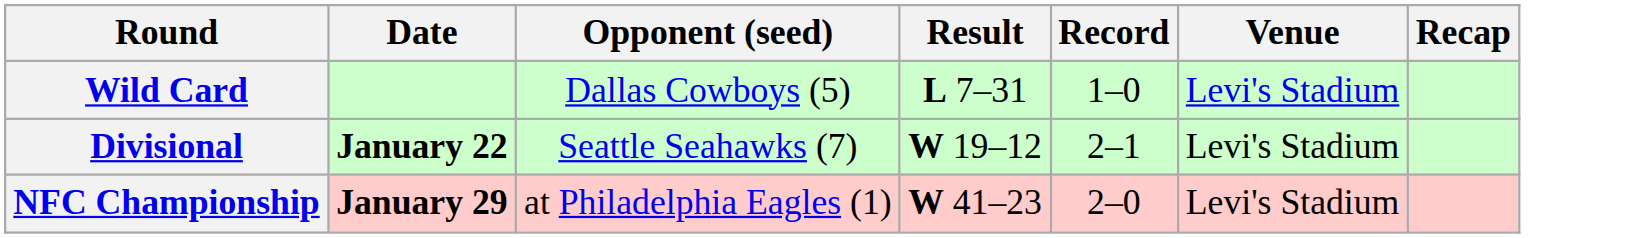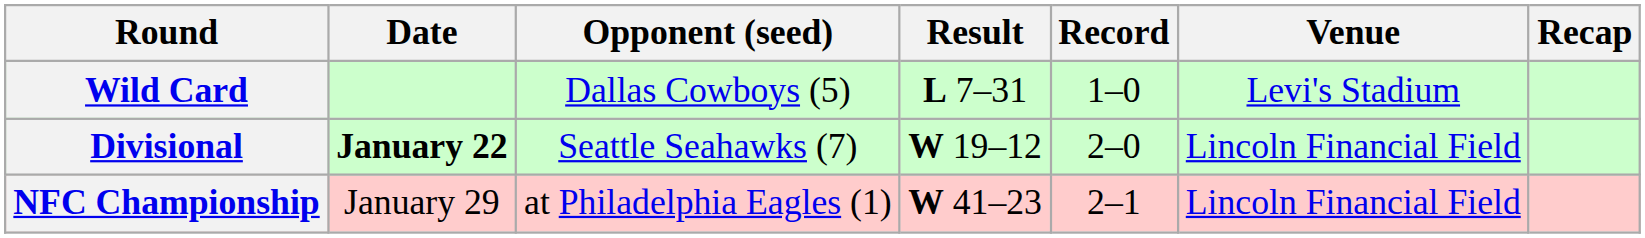(1114, 145) 2–1 -> (1114, 145) 2–0
(1293, 145) Levi's Stadium -> (1353, 145) Lincoln Financial Field
(422, 202) bold -> (422, 202) normal
(1114, 202) 2–0 -> (1114, 202) 2–1
(1293, 202) Levi's Stadium -> (1353, 202) Lincoln Financial Field
